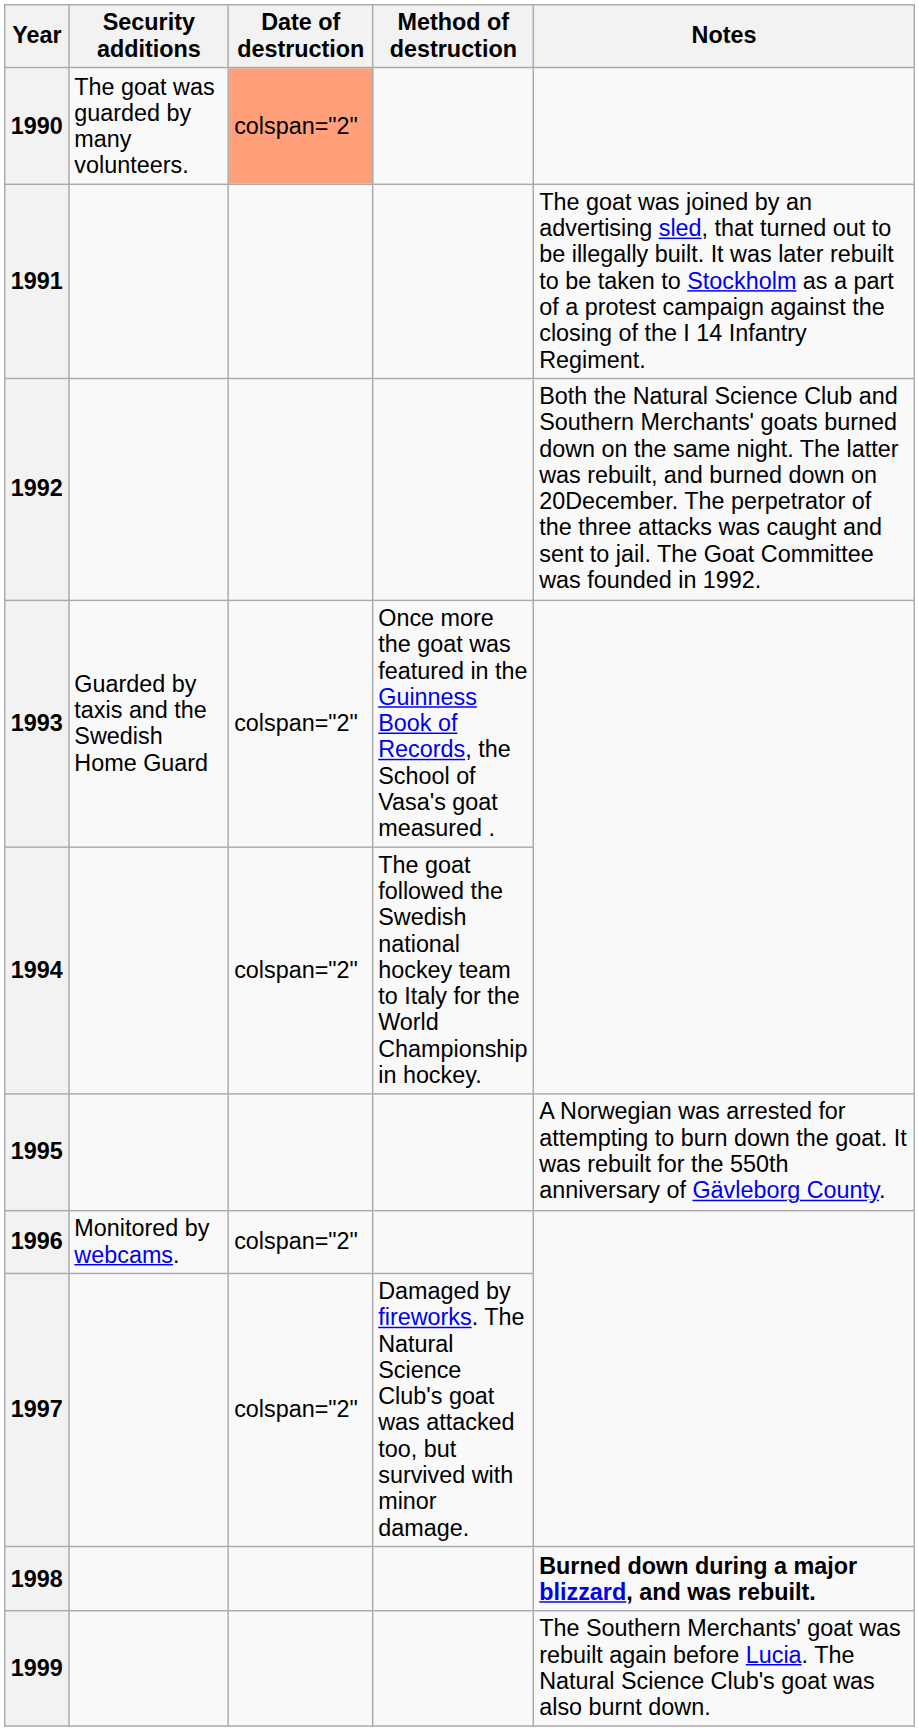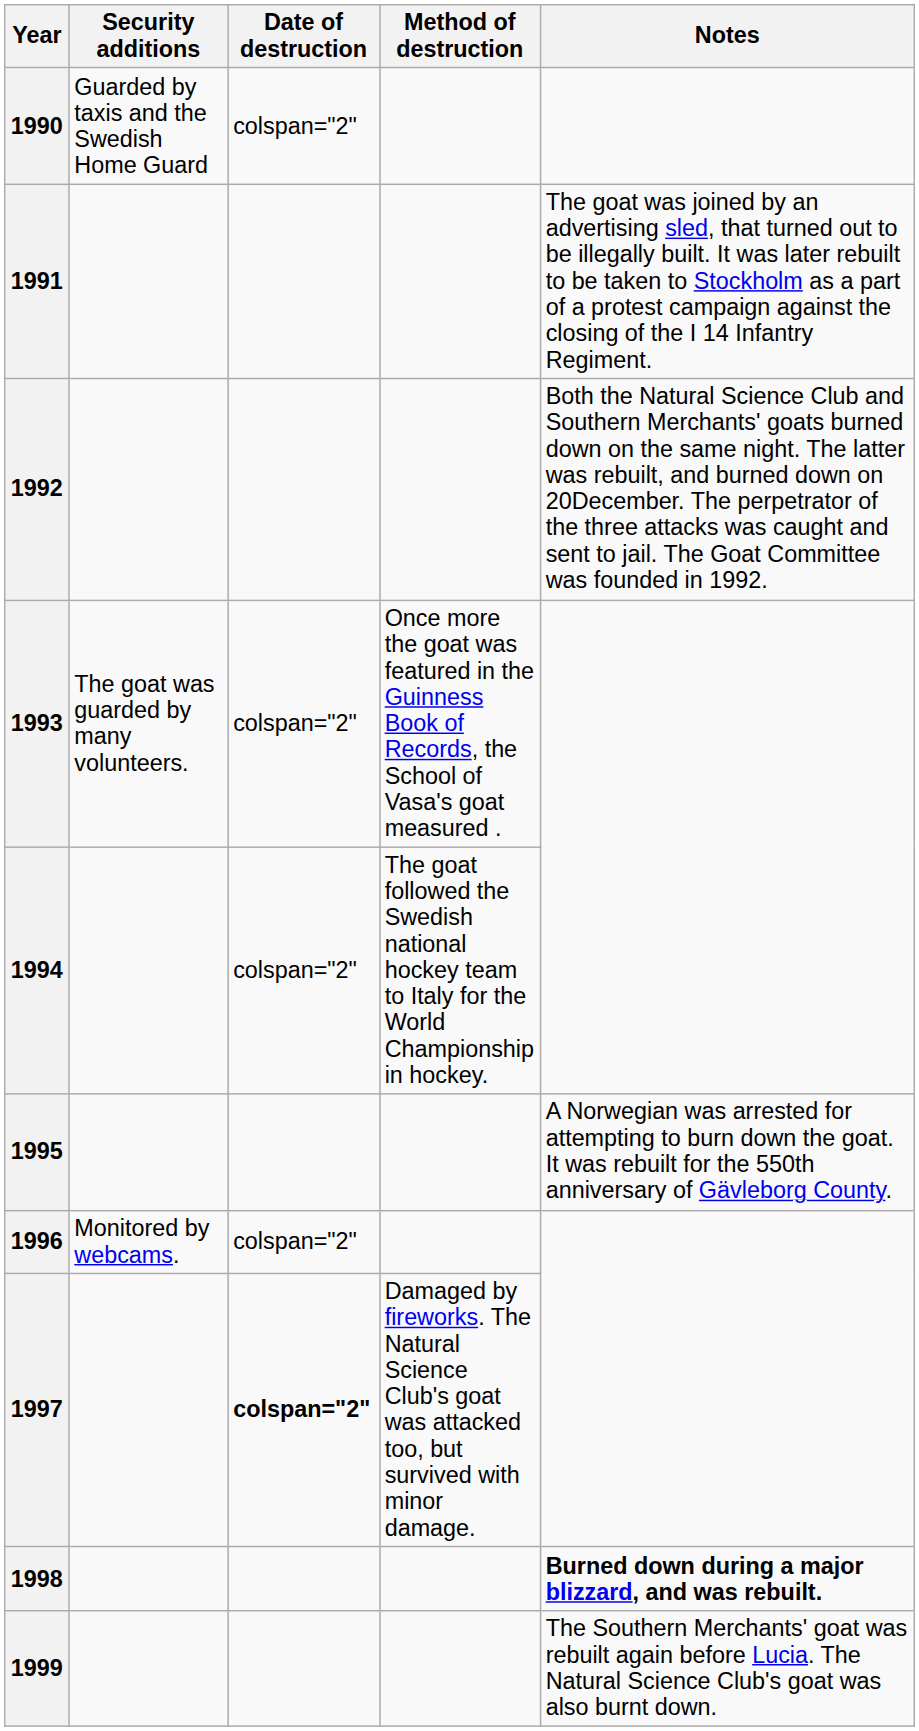(144, 125) The goat was guarded by many volunteers. -> (141, 125) Guarded by taxis and the Swedish Home Guard
(296, 125) lightsalmon background -> (295, 125) no background
(141, 723) Guarded by taxis and the Swedish Home Guard -> (144, 723) The goat was guarded by many volunteers.
(296, 1410) normal -> (302, 1410) bold
